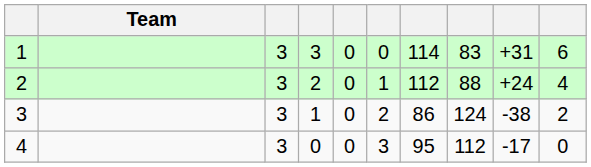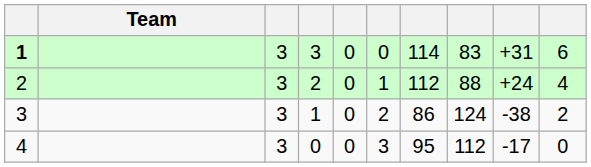(22, 51) normal -> (22, 51) bold
